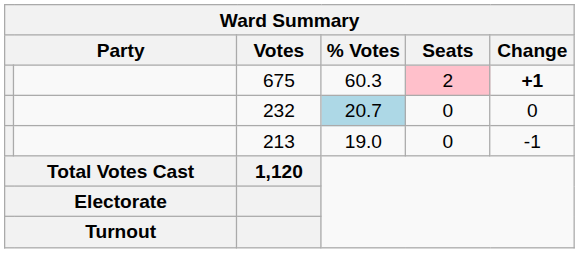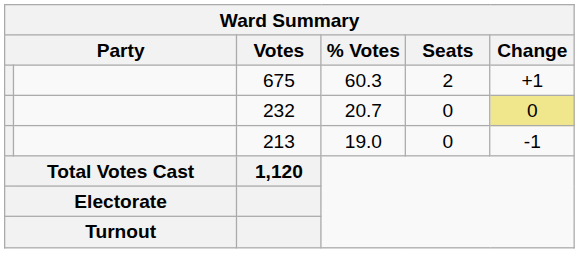(448, 81) pink background -> (448, 81) no background
(532, 81) bold -> (532, 81) normal
(363, 111) lightblue background -> (363, 111) no background
(532, 111) no background -> (532, 111) khaki background
